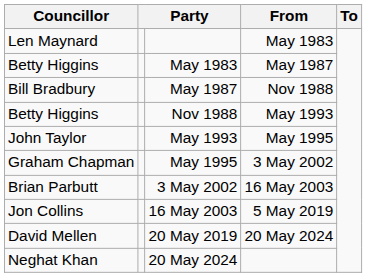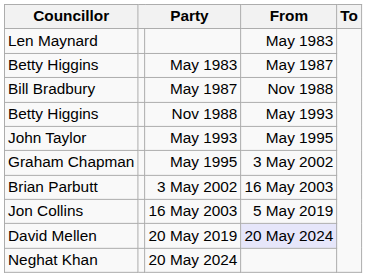(289, 235) no background -> (289, 235) lavender background
